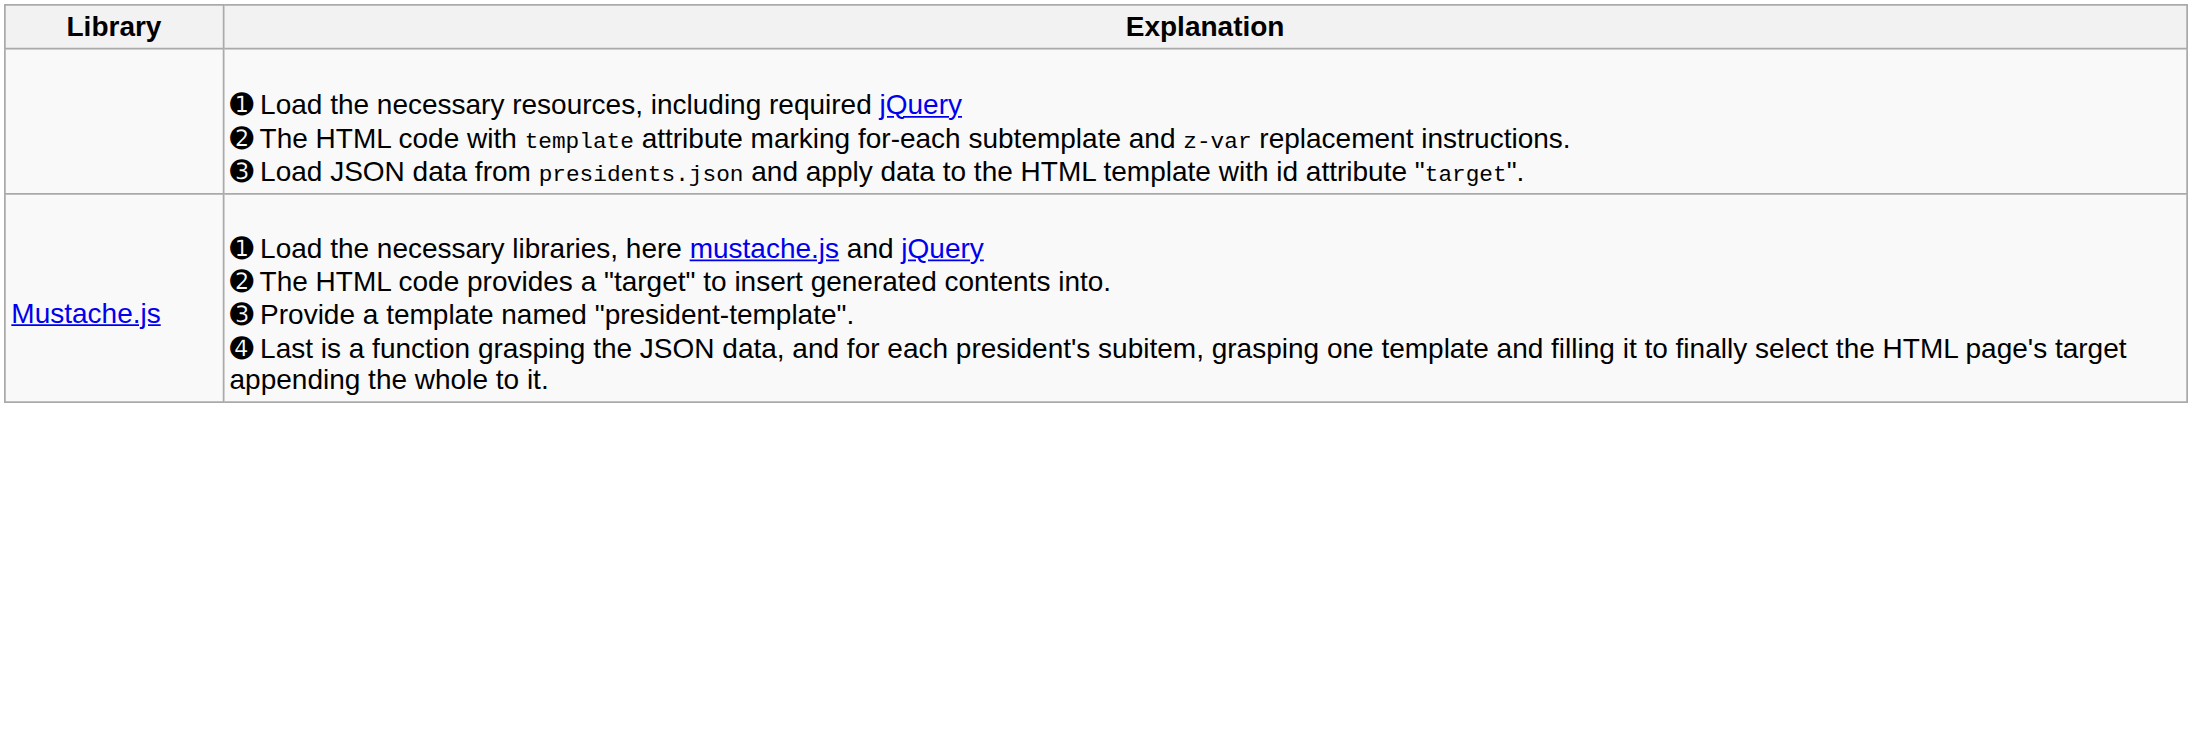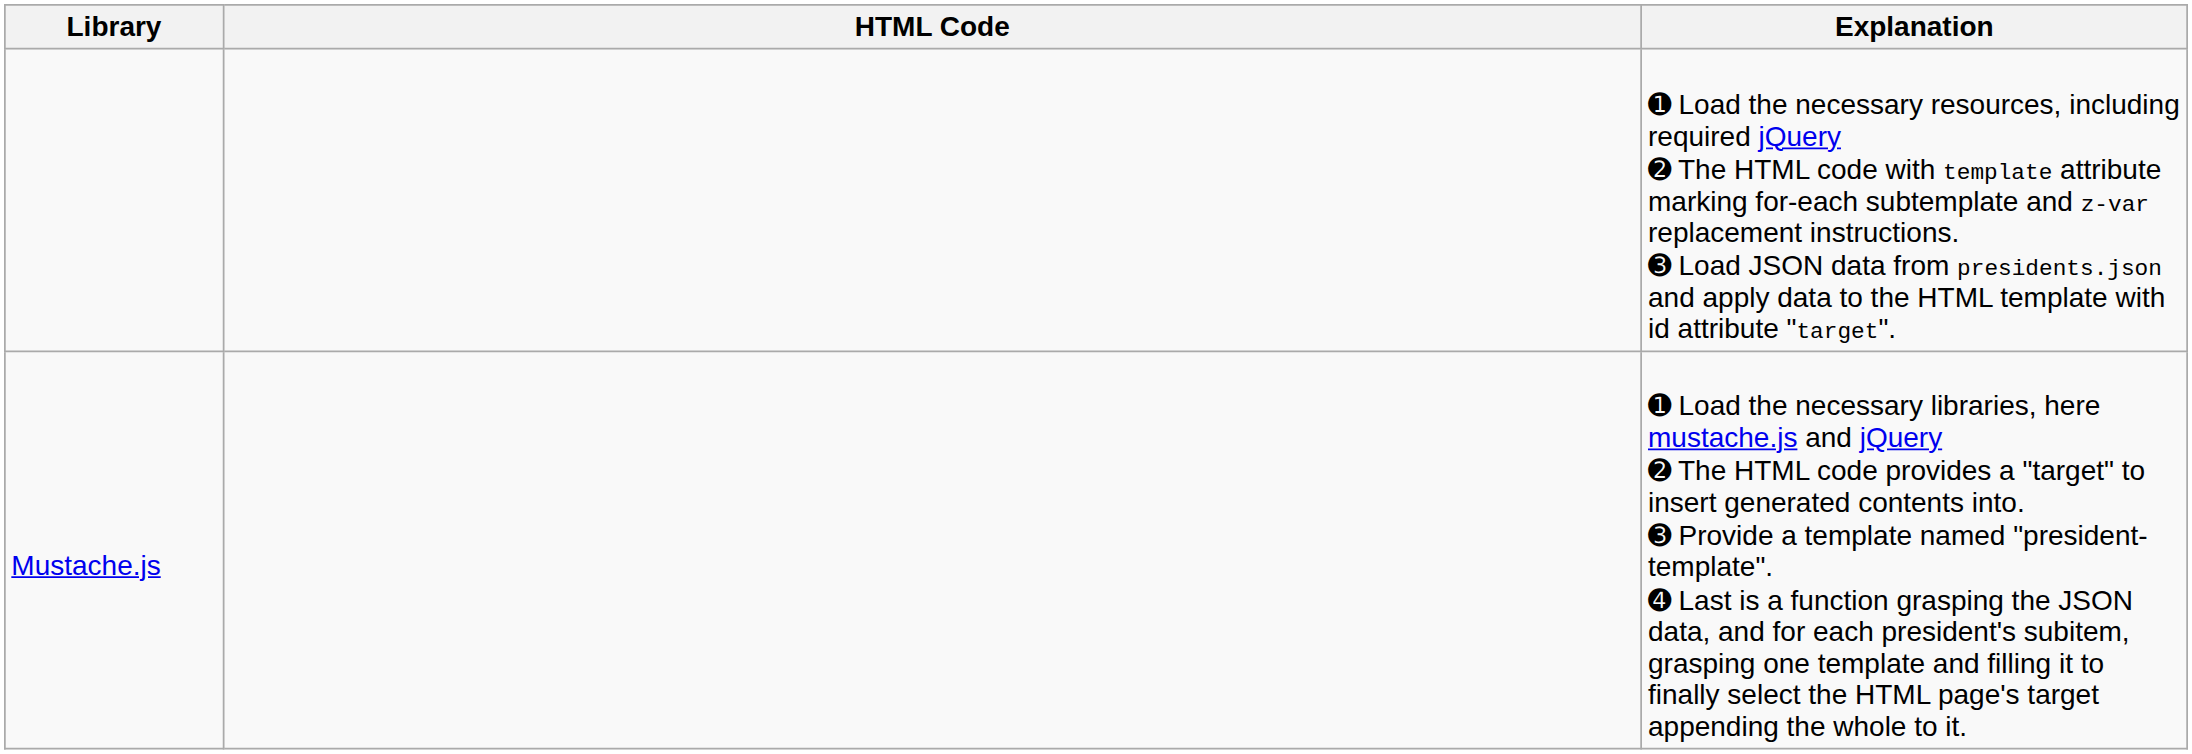+ column: (932, 26)
